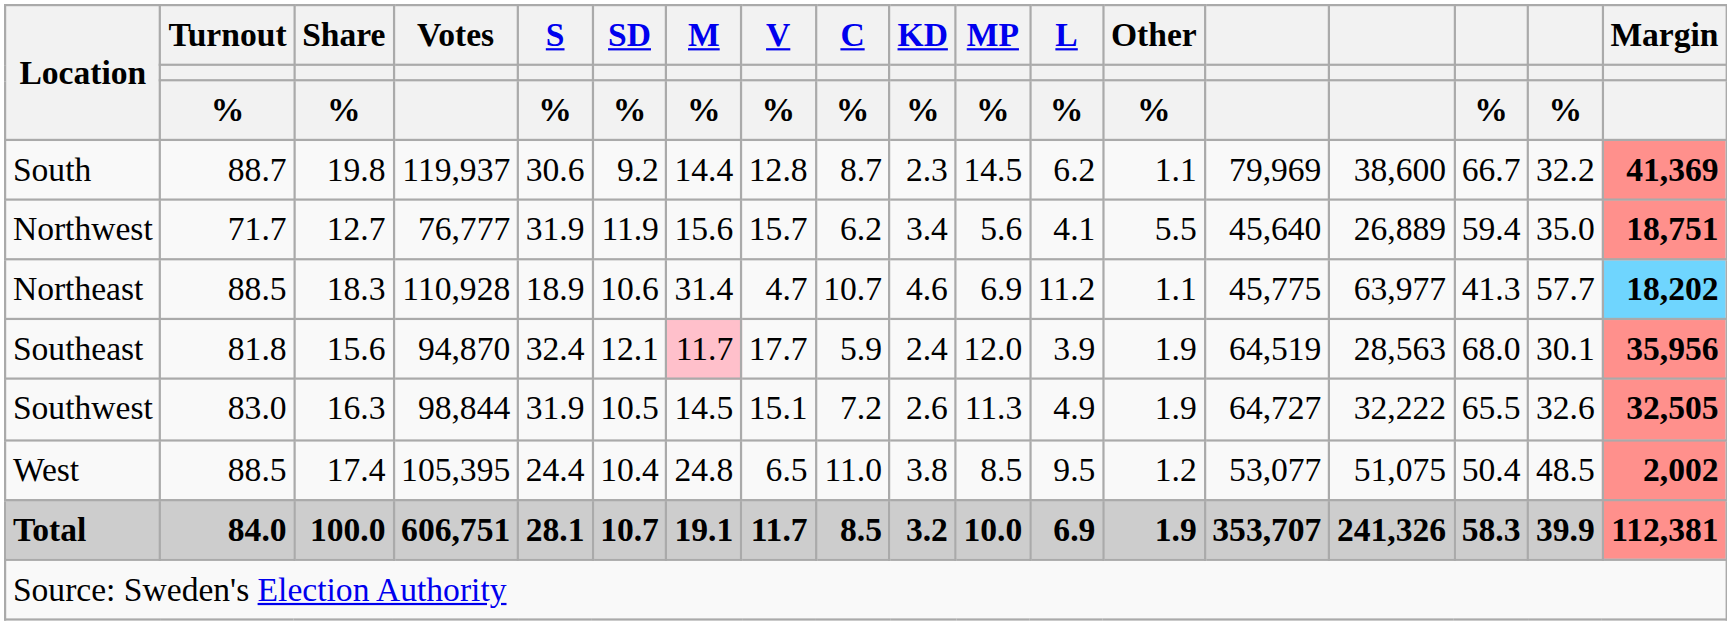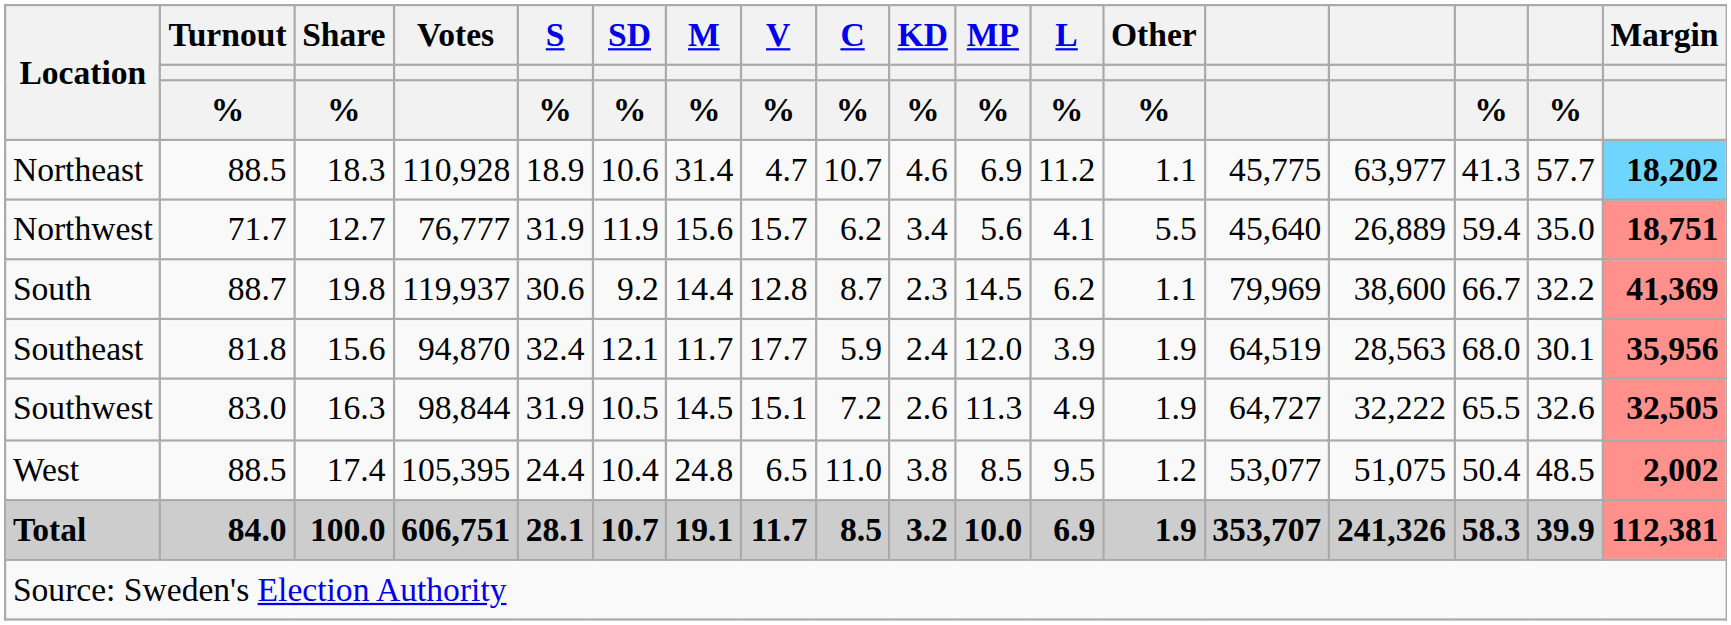rows swapped: (78, 289) <-> (52, 169)
(704, 349) pink background -> (704, 349) no background
